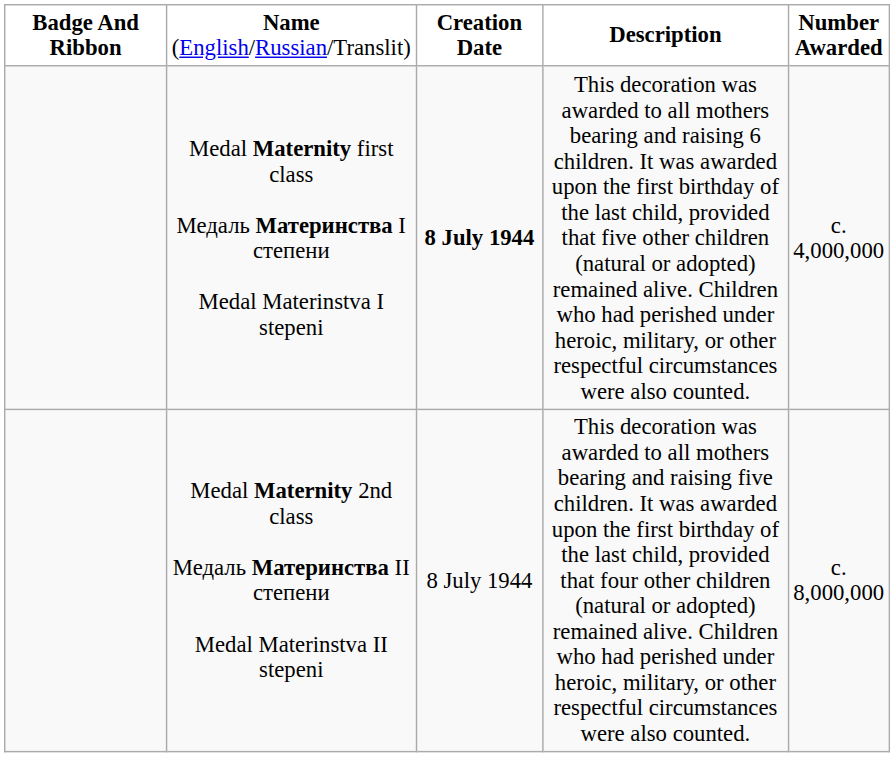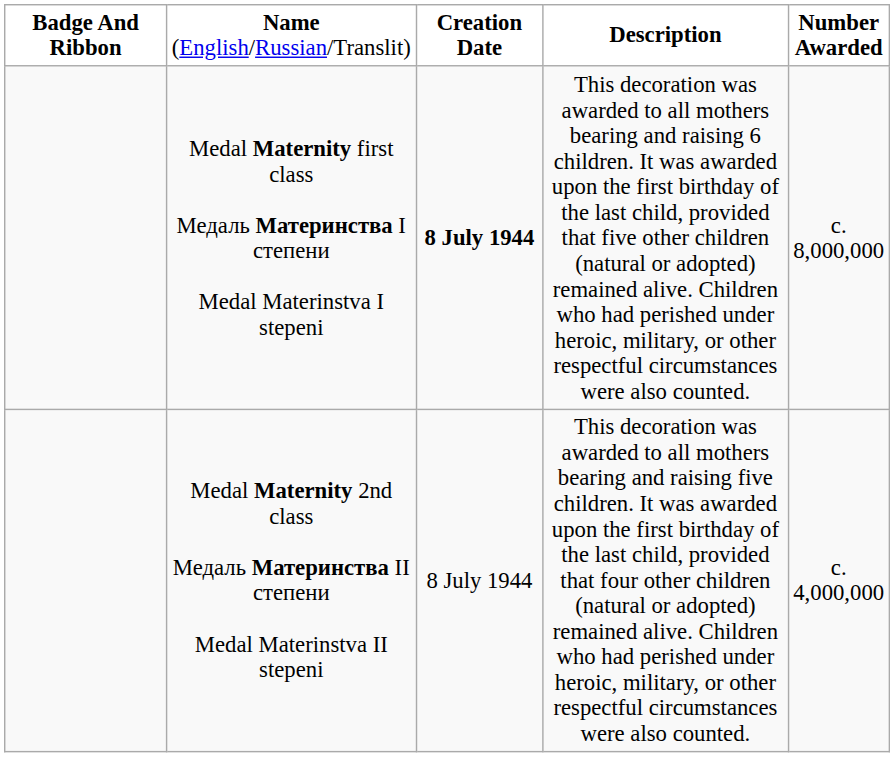(839, 237) c. 4,000,000 -> (839, 237) c. 8,000,000
(839, 580) c. 8,000,000 -> (839, 580) c. 4,000,000
